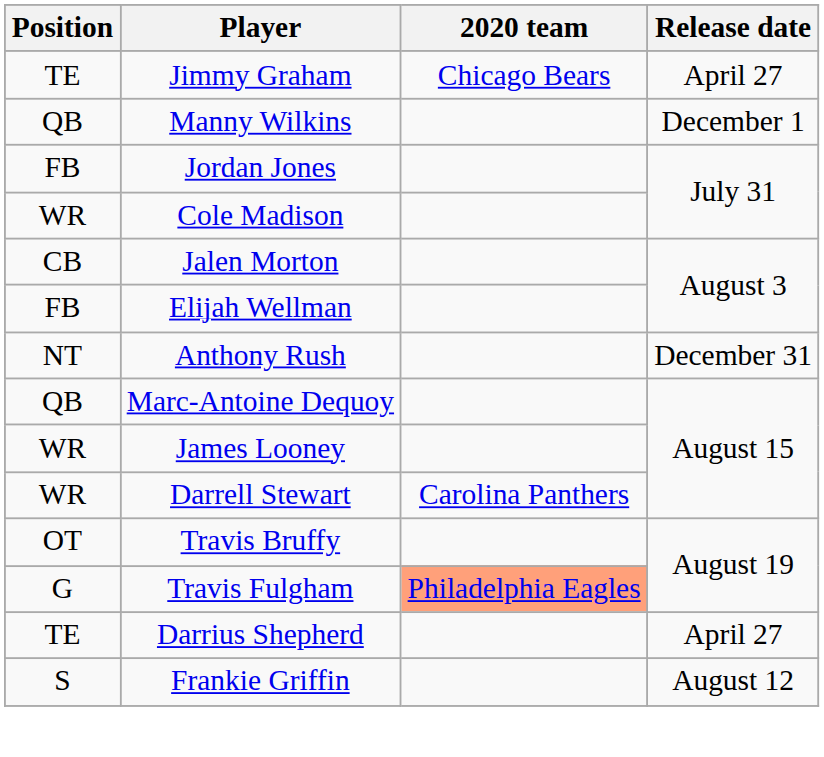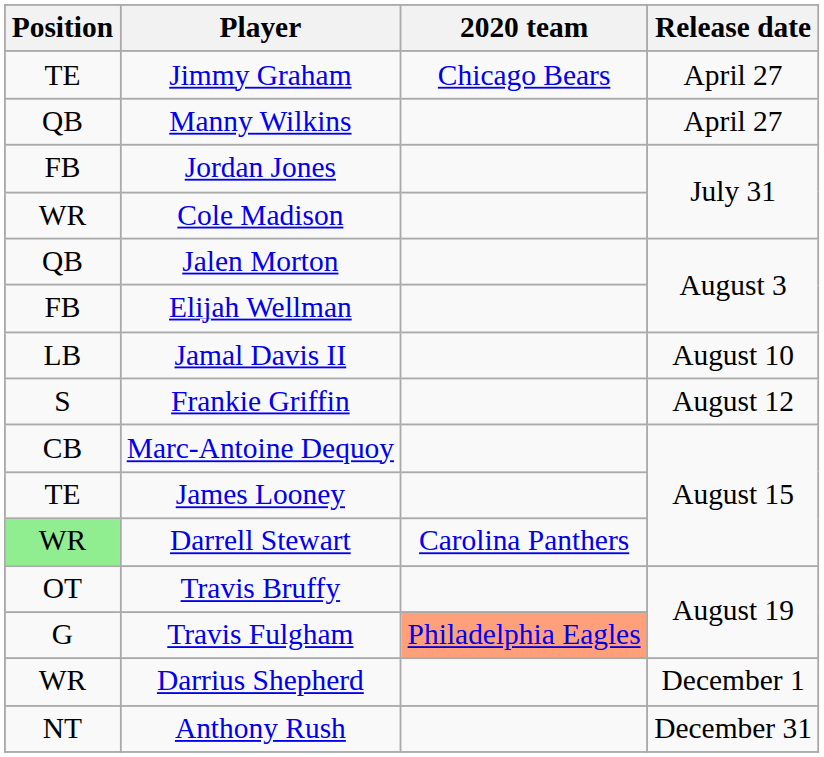(733, 121) December 1 -> (733, 121) April 27
(62, 261) CB -> (62, 261) QB
+ row: (260, 354)
rows swapped: (260, 681) <-> (260, 354)
(62, 401) QB -> (62, 448) CB
(62, 448) WR -> (62, 494) TE
(62, 494) no background -> (62, 541) lightgreen background
(62, 634) TE -> (62, 681) WR
(733, 634) April 27 -> (733, 681) December 1
